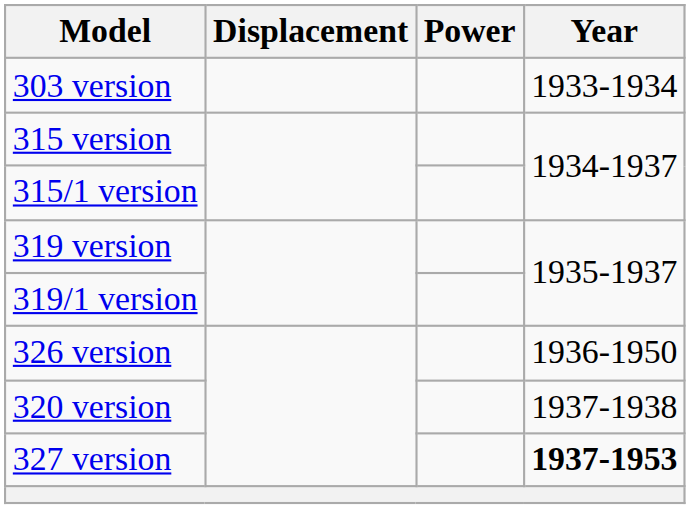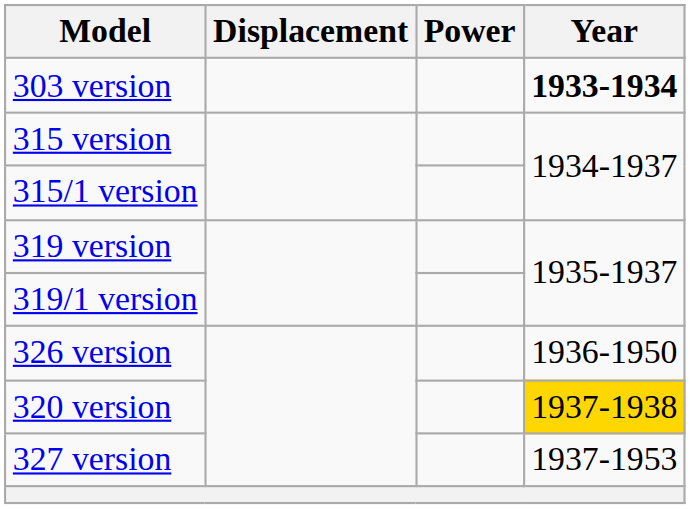(604, 84) normal -> (604, 84) bold
(604, 406) no background -> (604, 406) gold background
(604, 459) bold -> (604, 459) normal
